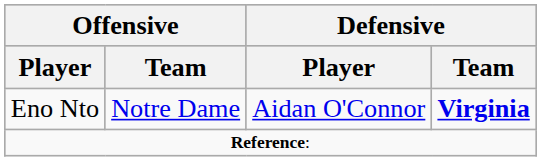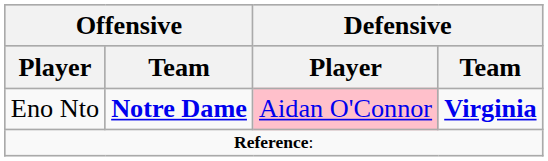(176, 108) normal -> (179, 108) bold
(339, 108) no background -> (346, 108) pink background
